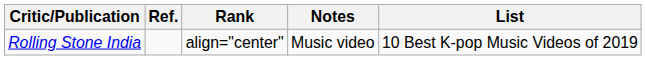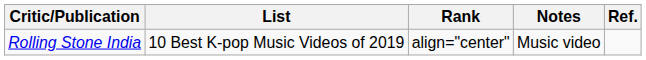columns swapped: (510, 17) <-> (163, 17)
